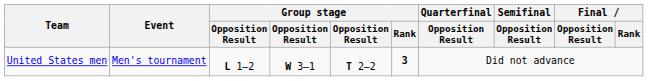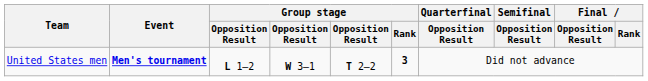(159, 61) normal -> (159, 61) bold
